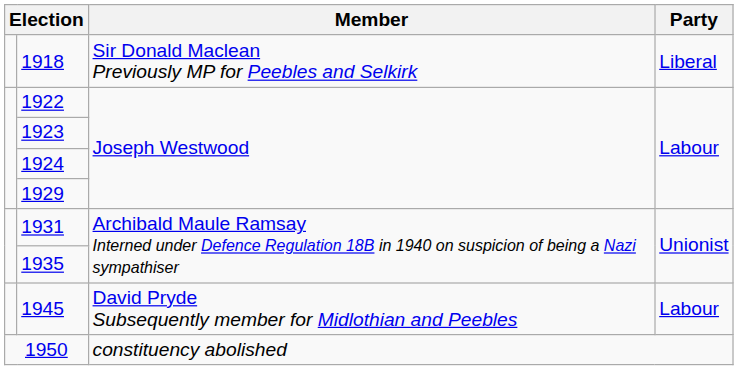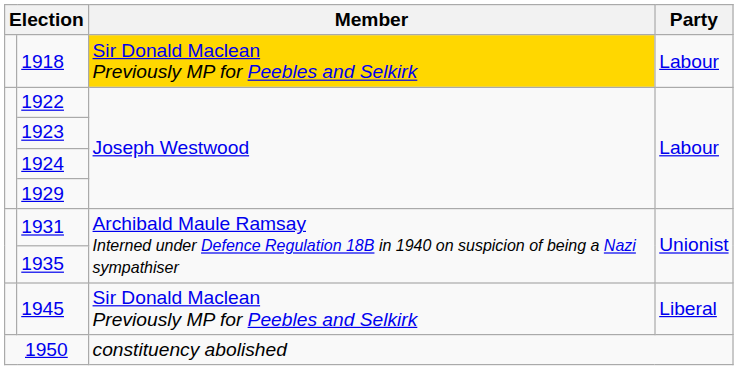(255, 60) no background -> (255, 60) gold background
(688, 60) Liberal -> (689, 60) Labour
(305, 308) David Pryde Subsequently member for Midlothian and Peebles -> (255, 308) Sir Donald Maclean Previously MP for Peebles and Selkirk
(689, 308) Labour -> (688, 308) Liberal
